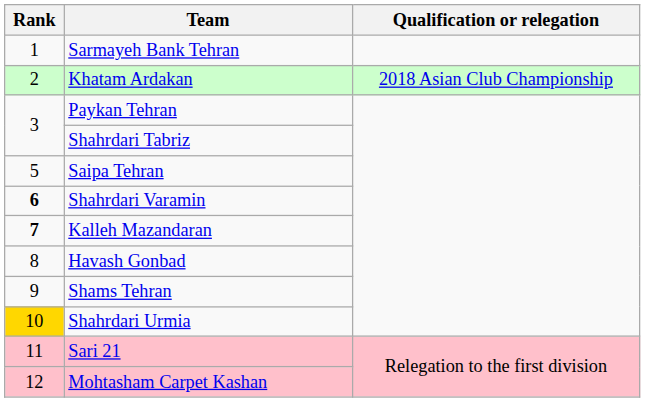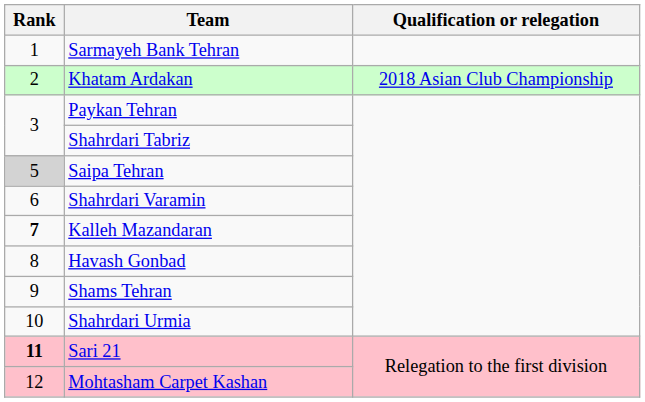(34, 170) no background -> (34, 170) lightgrey background
(34, 200) bold -> (34, 200) normal
(34, 321) gold background -> (34, 321) no background
(34, 351) normal -> (34, 351) bold
